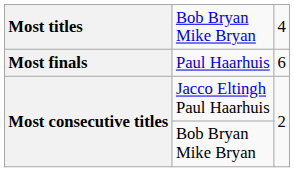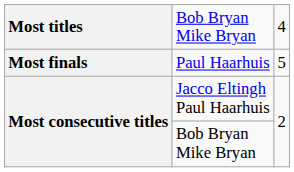(282, 62) 6 -> (282, 62) 5
